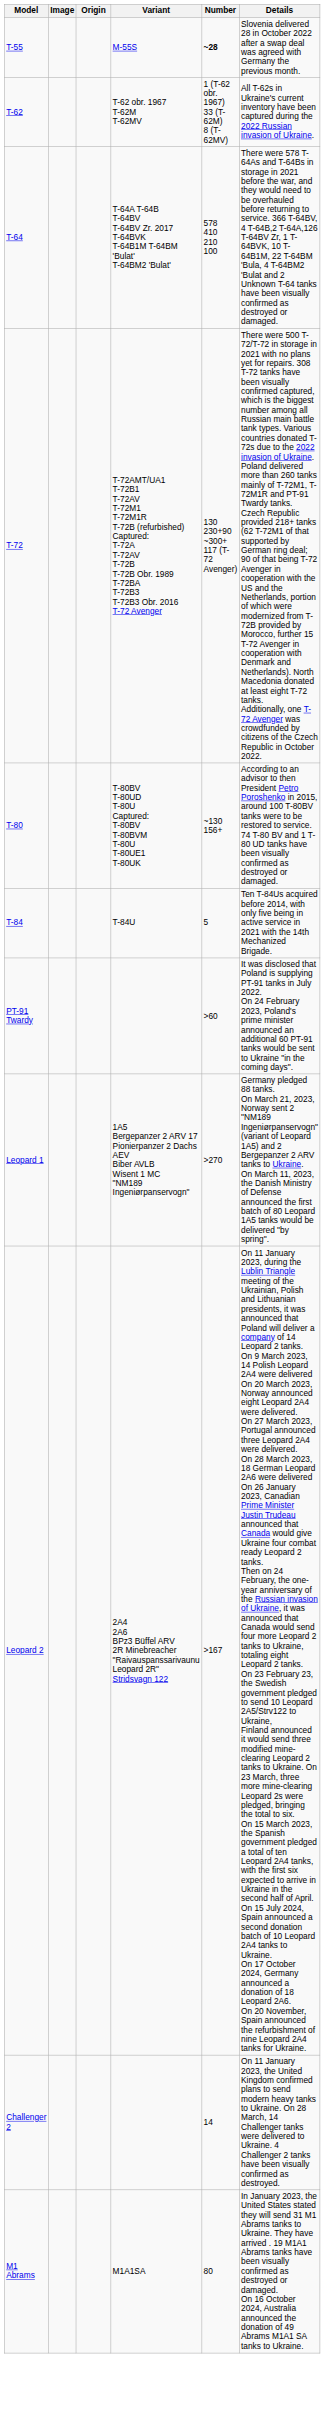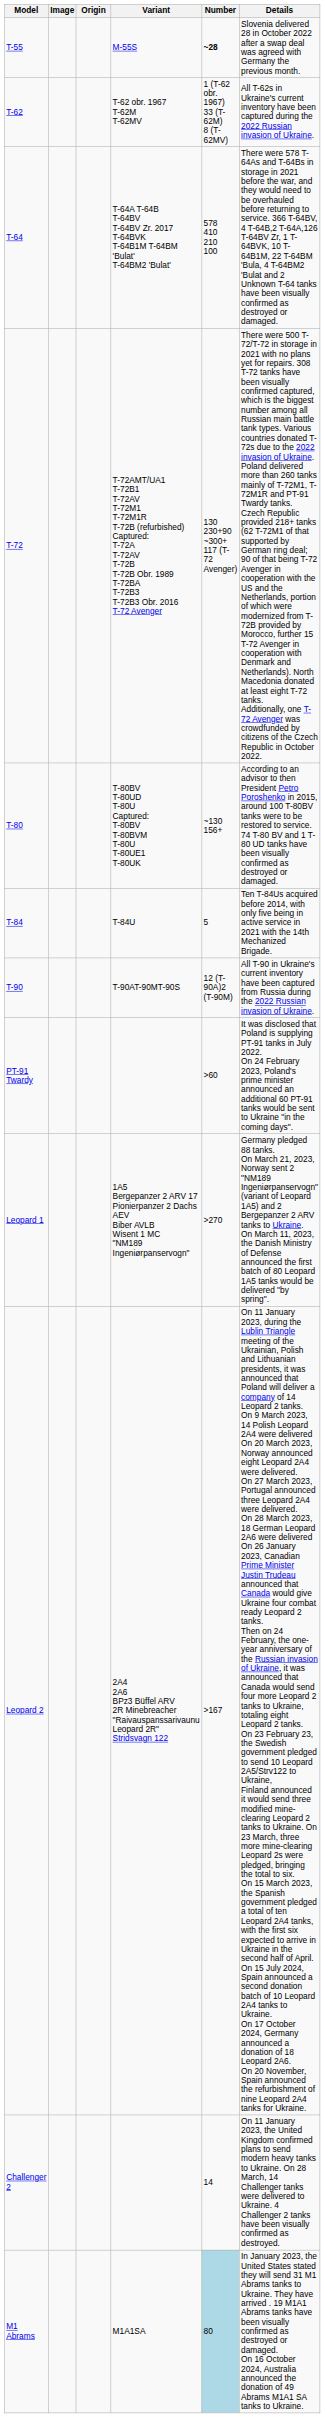+ row: (15, 987)
(208, 2271) no background -> (208, 2331) lightblue background
